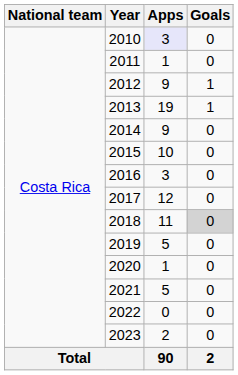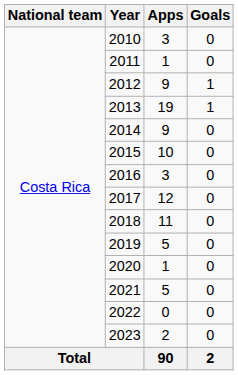(166, 38) lavender background -> (166, 38) no background
(210, 221) lightgrey background -> (210, 221) no background
